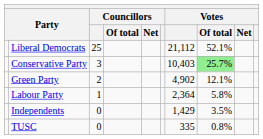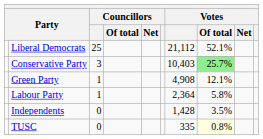(99, 79) 2 -> (99, 79) 1
(183, 79) 4,902 -> (183, 79) 4,908
(183, 111) 1,429 -> (183, 111) 1,428
(222, 127) no background -> (222, 127) lightyellow background
